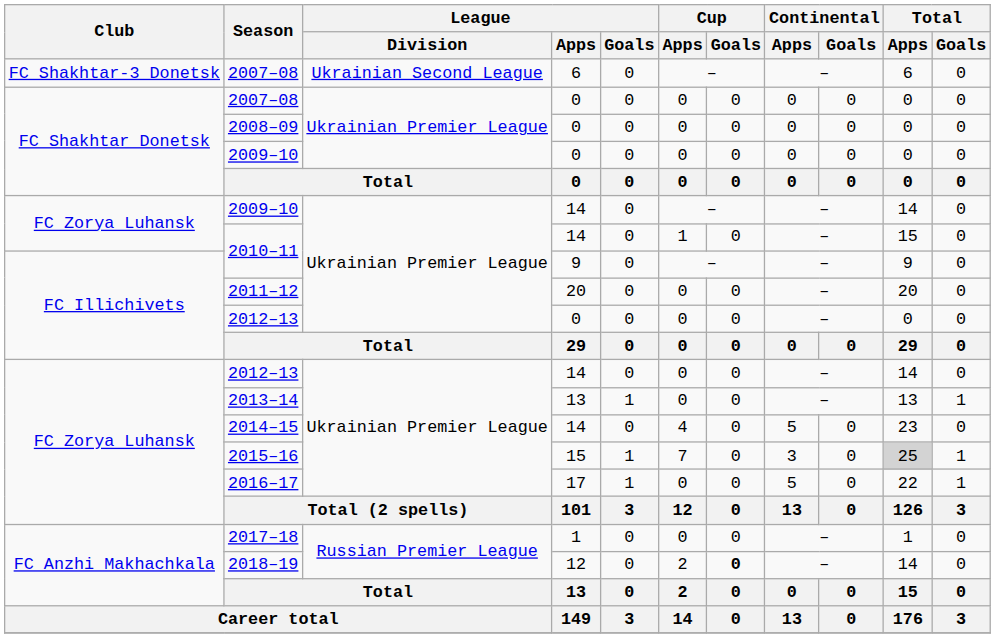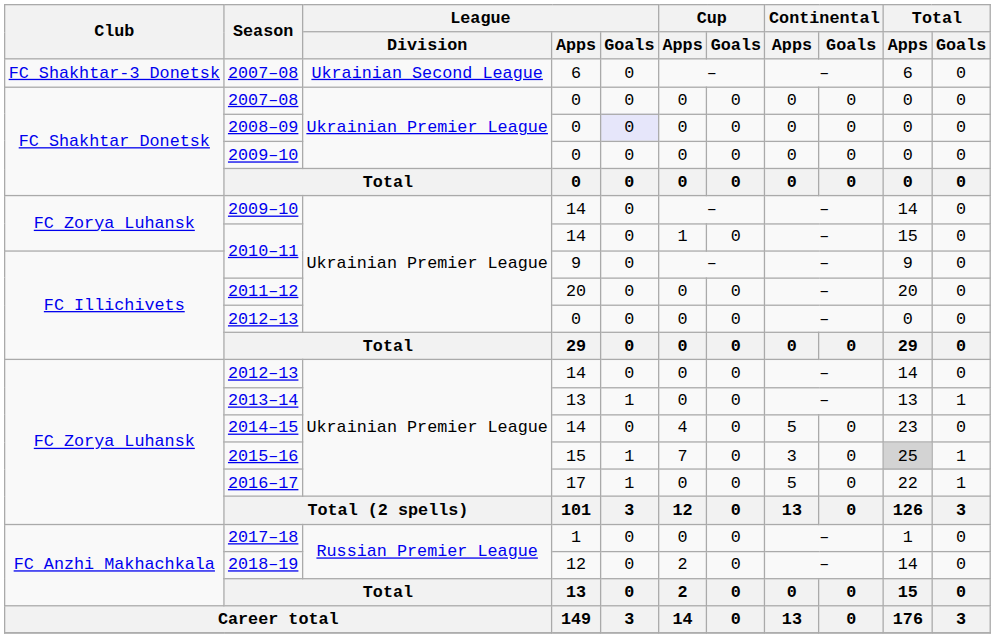(629, 128) no background -> (629, 128) lavender background
(736, 565) bold -> (736, 565) normal
